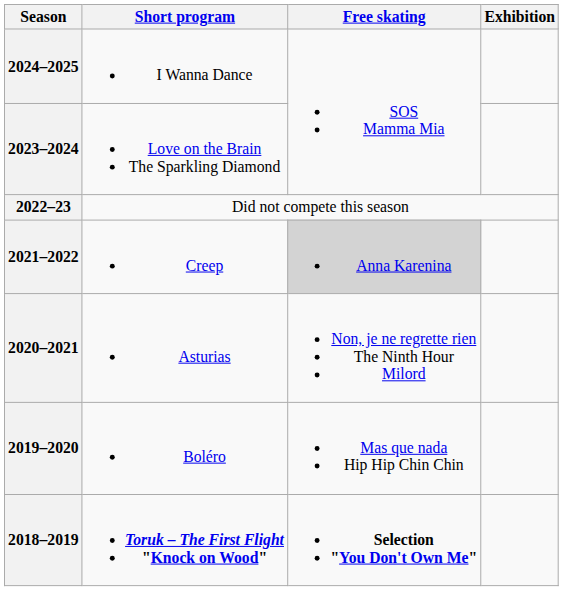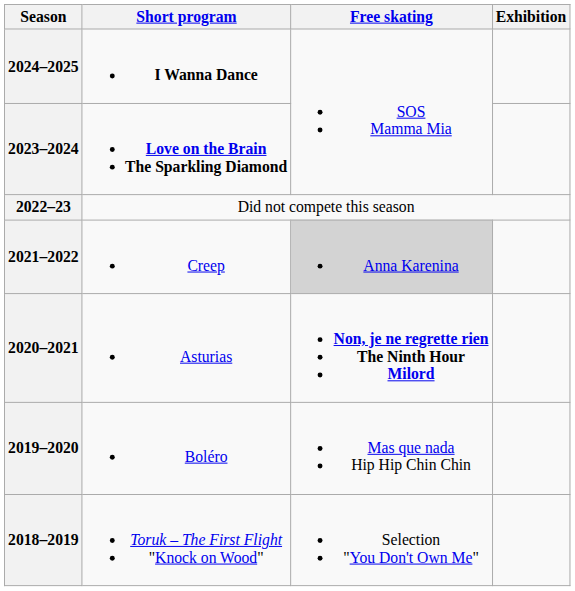(185, 75) normal -> (187, 75) bold
(185, 158) normal -> (187, 158) bold
(384, 357) normal -> (391, 357) bold
(185, 549) bold -> (187, 549) normal
(384, 549) bold -> (391, 549) normal
